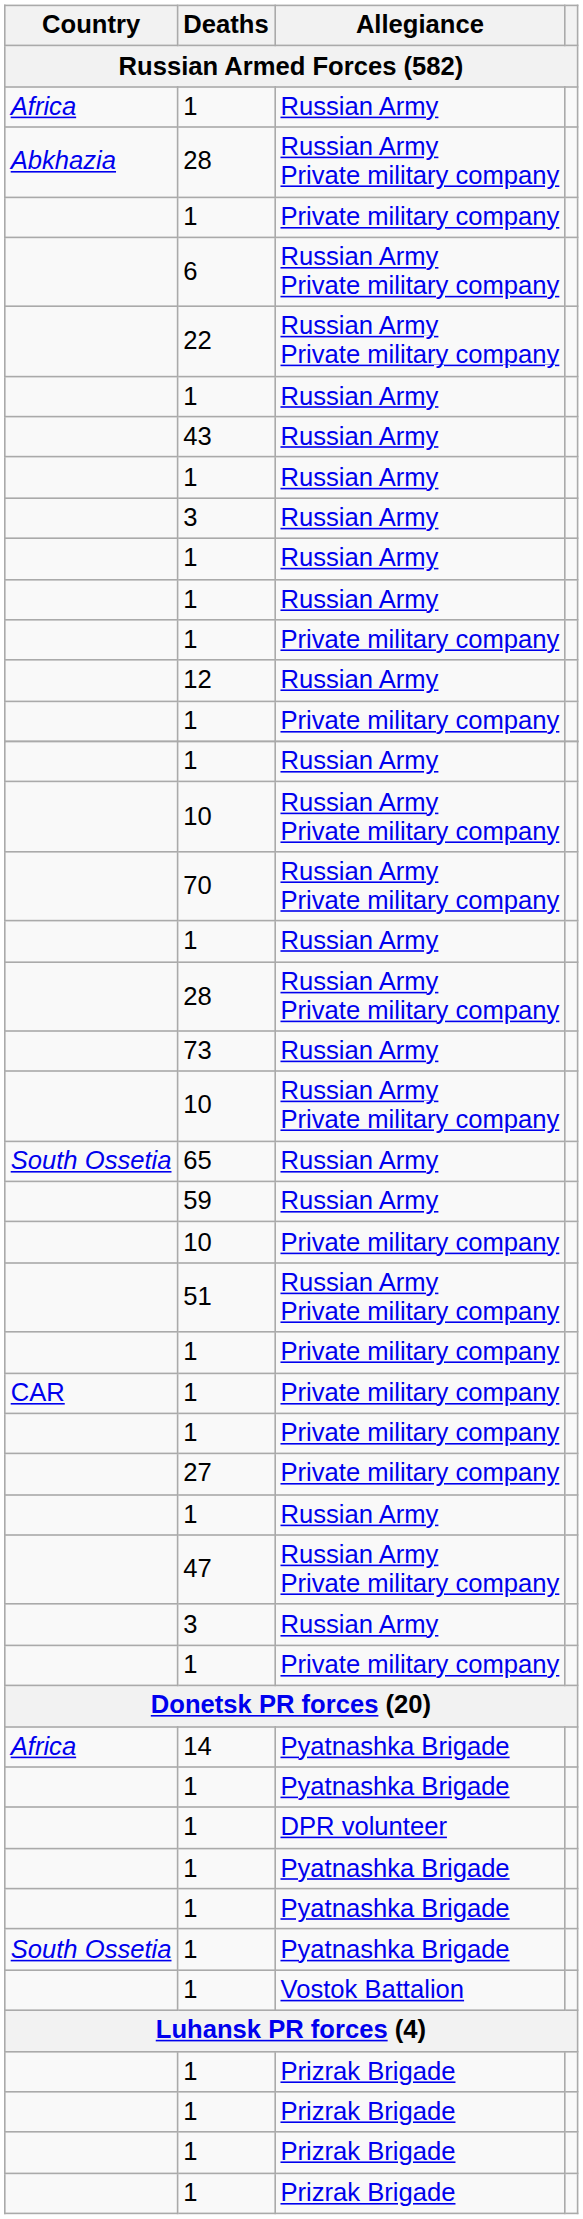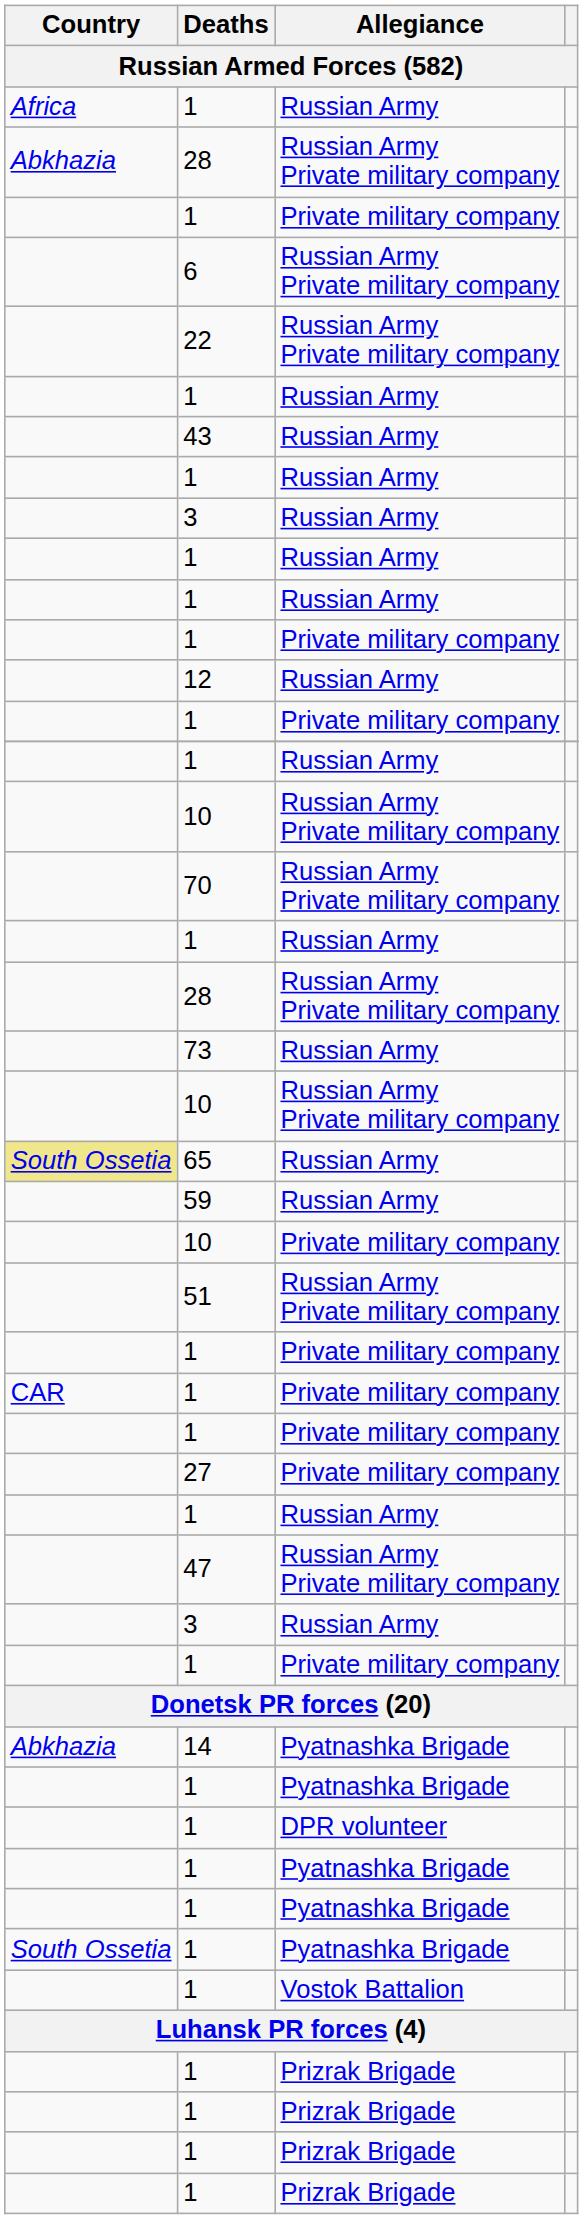(91, 1160) no background -> (91, 1160) khaki background
(43, 1746) Africa -> (63, 1746) Abkhazia
